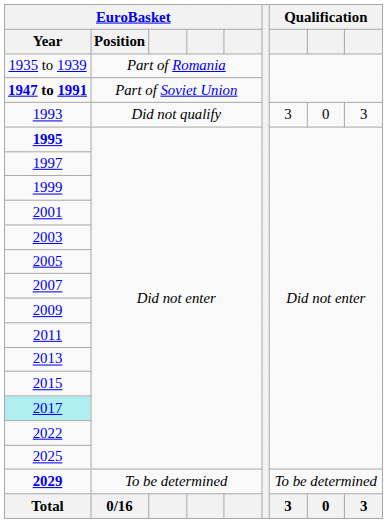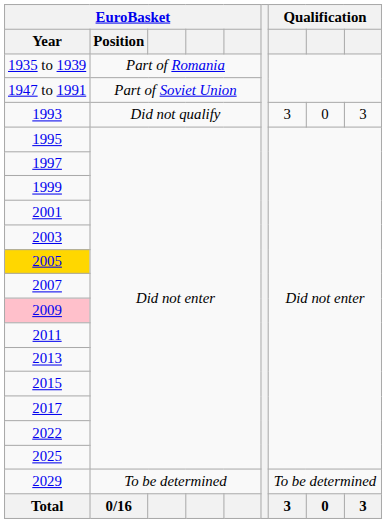(48, 90) bold -> (47, 90) normal
(48, 139) bold -> (47, 139) normal
(48, 261) no background -> (47, 261) gold background
(48, 310) no background -> (47, 310) pink background
(48, 408) paleturquoise background -> (47, 408) no background
(48, 481) bold -> (47, 481) normal
